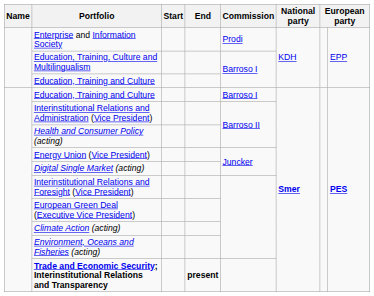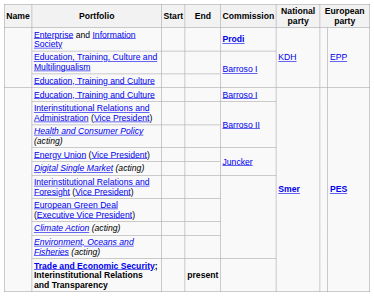(233, 40) normal -> (233, 40) bold
